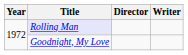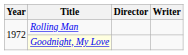(54, 27) lavender background -> (54, 27) no background
(70, 42) no background -> (70, 42) lightyellow background
